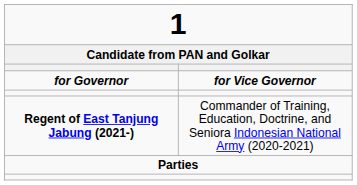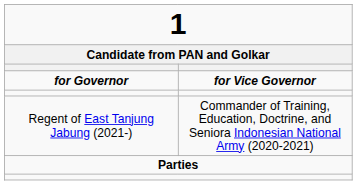(91, 126) bold -> (91, 126) normal
